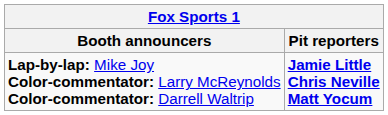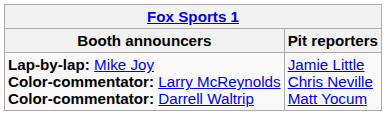(334, 82) bold -> (330, 82) normal
